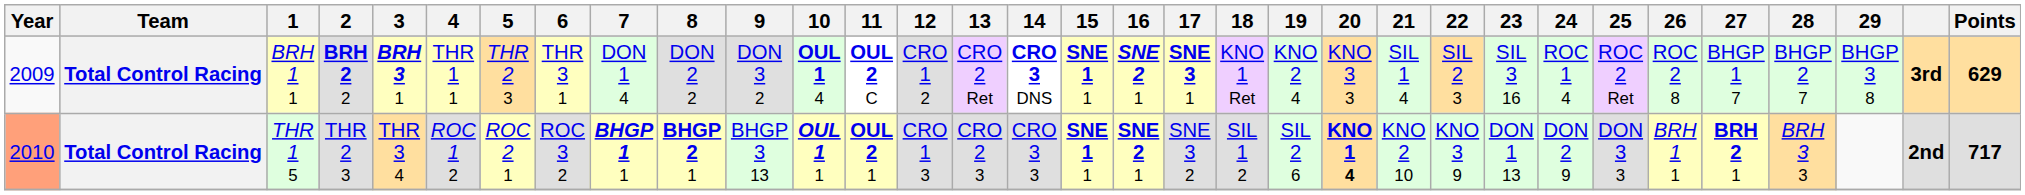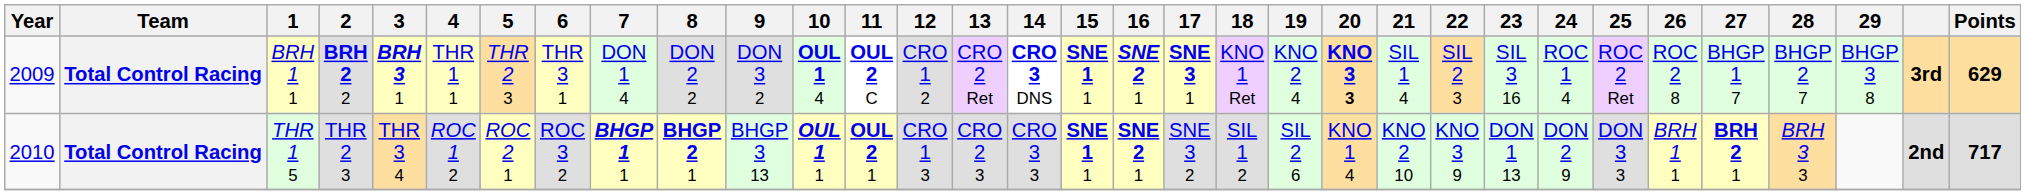(1350, 74) normal -> (1350, 75) bold
(32, 151) lightsalmon background -> (32, 151) no background
(1350, 151) bold -> (1350, 150) normal
